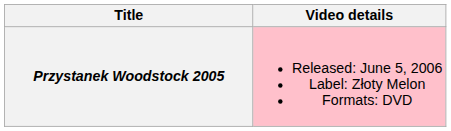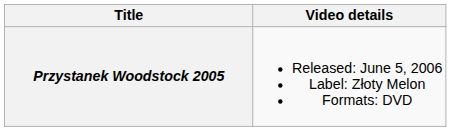(349, 85) pink background -> (349, 85) no background
